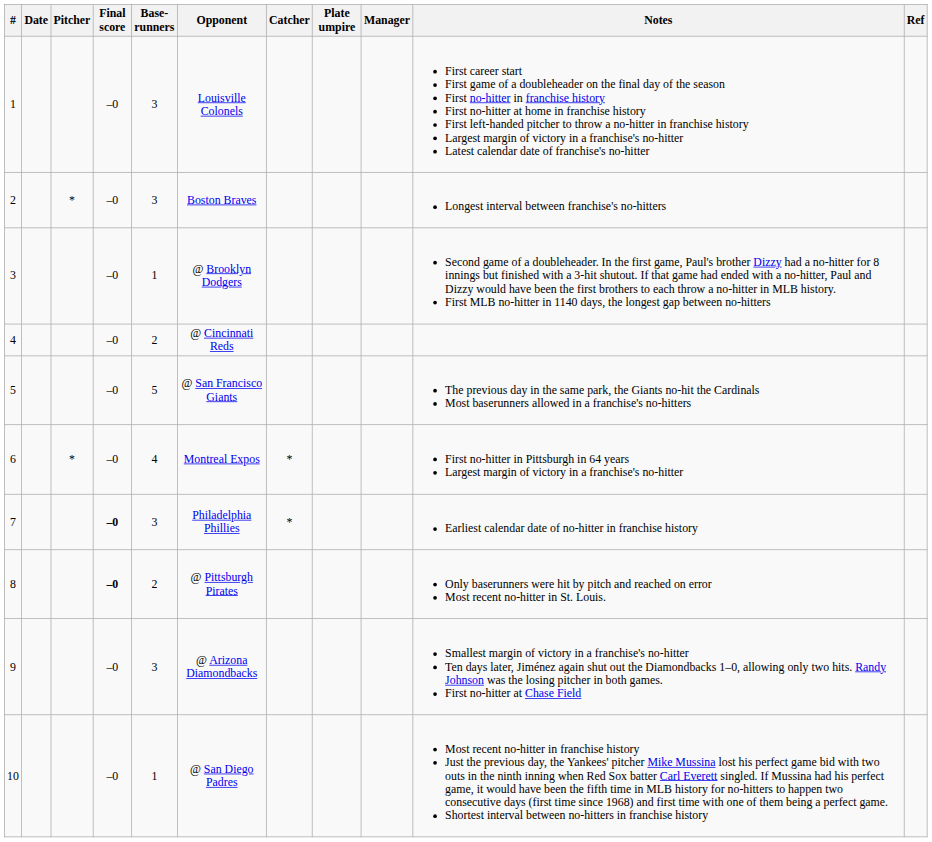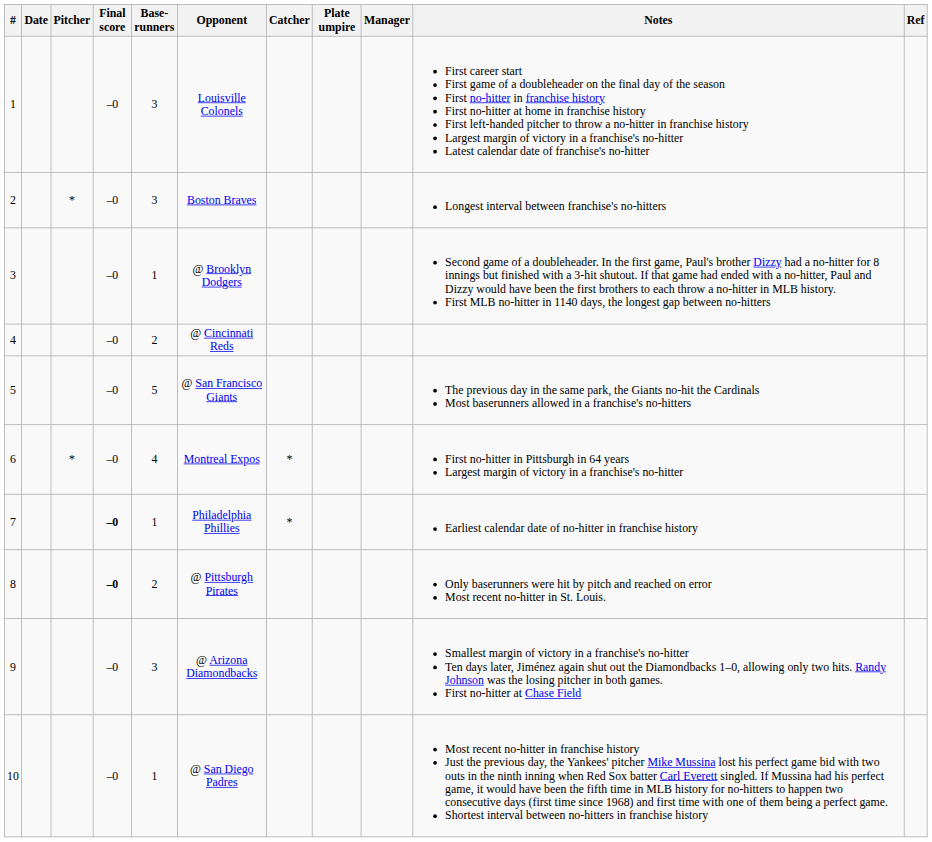(154, 521) 3 -> (154, 521) 1
